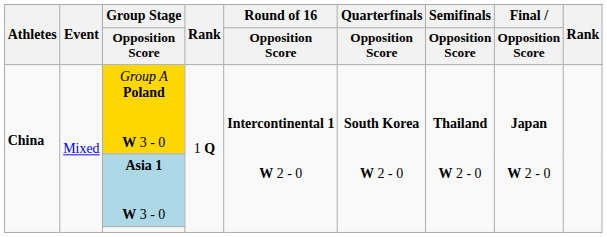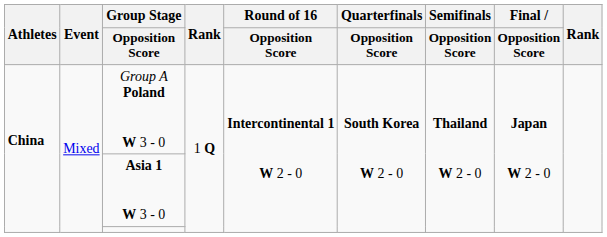(144, 109) gold background -> (144, 109) no background
(144, 190) lightblue background -> (144, 190) no background
